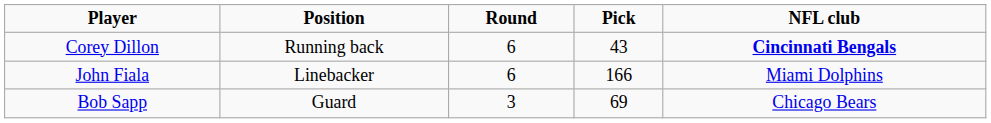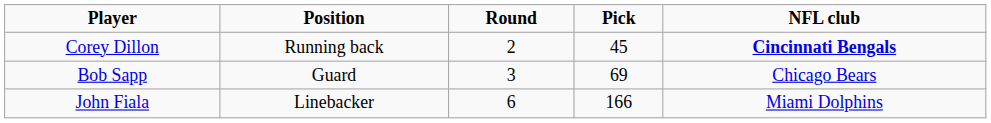(511, 46) 6 -> (511, 46) 2
(619, 46) 43 -> (619, 46) 45
rows swapped: (112, 103) <-> (112, 74)
